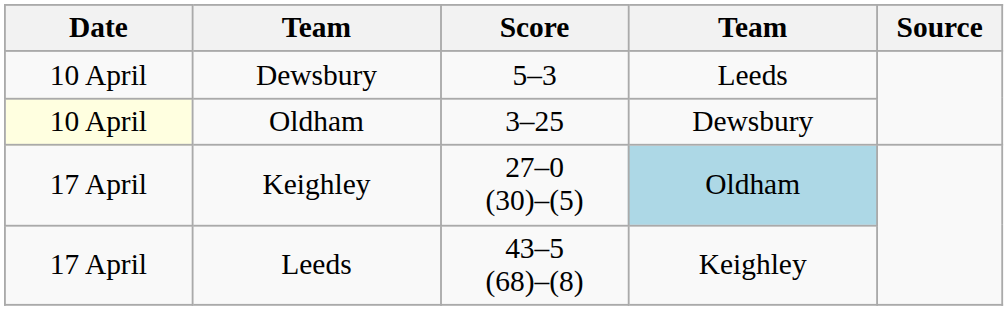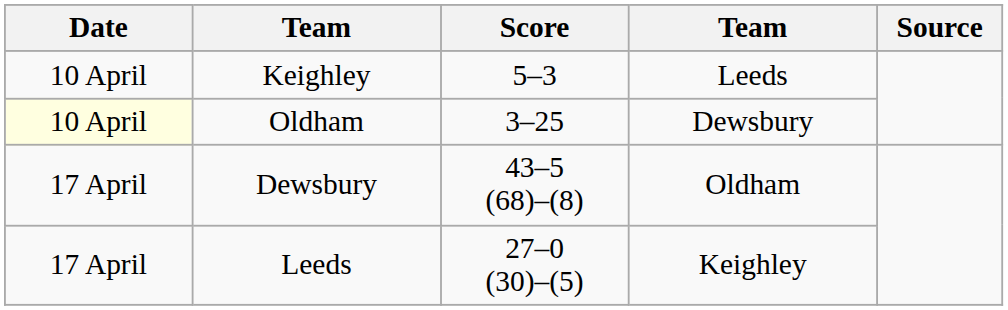(316, 74) Dewsbury -> (316, 74) Keighley
(316, 184) Keighley -> (316, 184) Dewsbury
(535, 184) 27–0 (30)–(5) -> (535, 184) 43–5 (68)–(8)
(753, 184) lightblue background -> (753, 184) no background
(535, 264) 43–5 (68)–(8) -> (535, 264) 27–0 (30)–(5)
